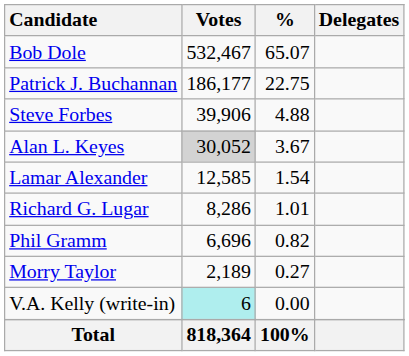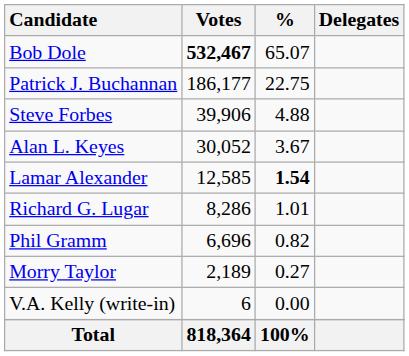(219, 51) normal -> (219, 51) bold
(224, 146) lightgrey background -> (224, 146) no background
(292, 177) normal -> (292, 177) bold
(246, 303) paleturquoise background -> (246, 303) no background
